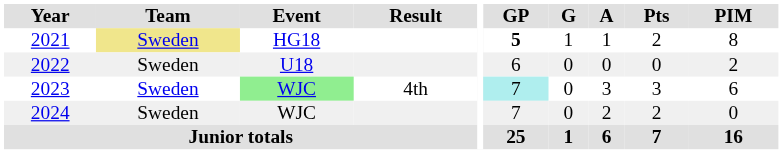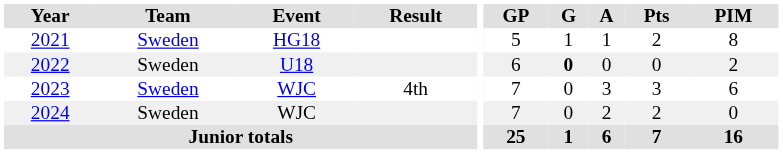(168, 40) khaki background -> (168, 40) no background
(516, 40) bold -> (516, 40) normal
(568, 64) normal -> (568, 64) bold
(297, 88) lightgreen background -> (297, 88) no background
(516, 88) paleturquoise background -> (516, 88) no background
